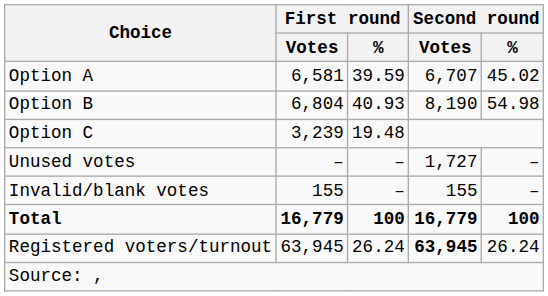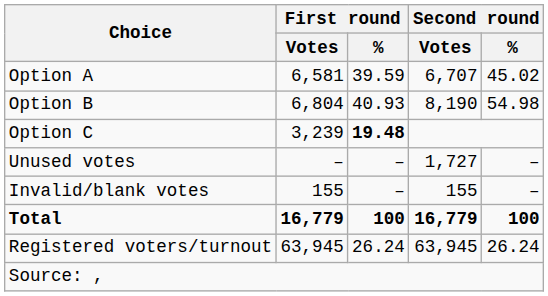(378, 133) normal -> (378, 133) bold
(446, 248) bold -> (446, 248) normal
